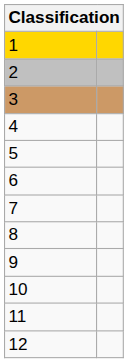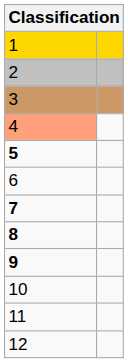(13, 126) no background -> (13, 126) lightsalmon background
(13, 153) normal -> (13, 153) bold
(13, 208) normal -> (13, 208) bold
(13, 235) normal -> (13, 235) bold
(13, 262) normal -> (13, 262) bold
